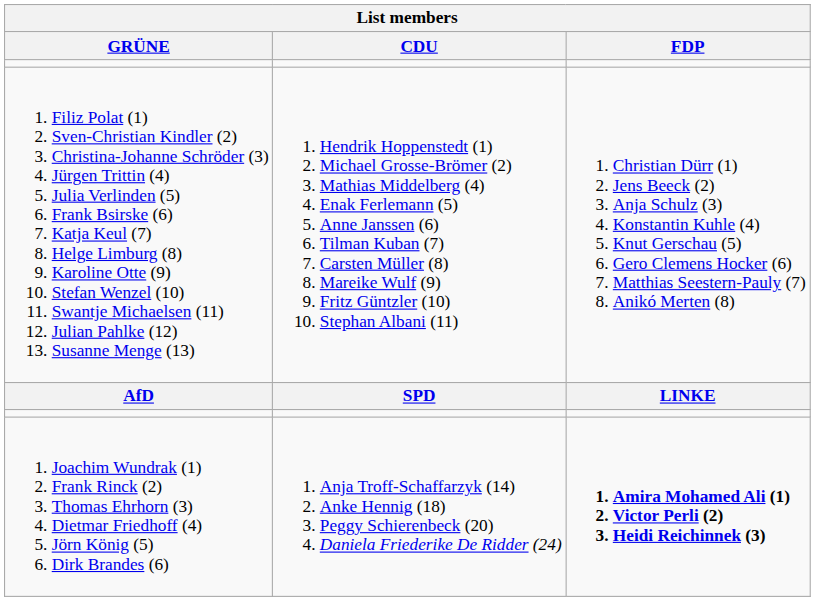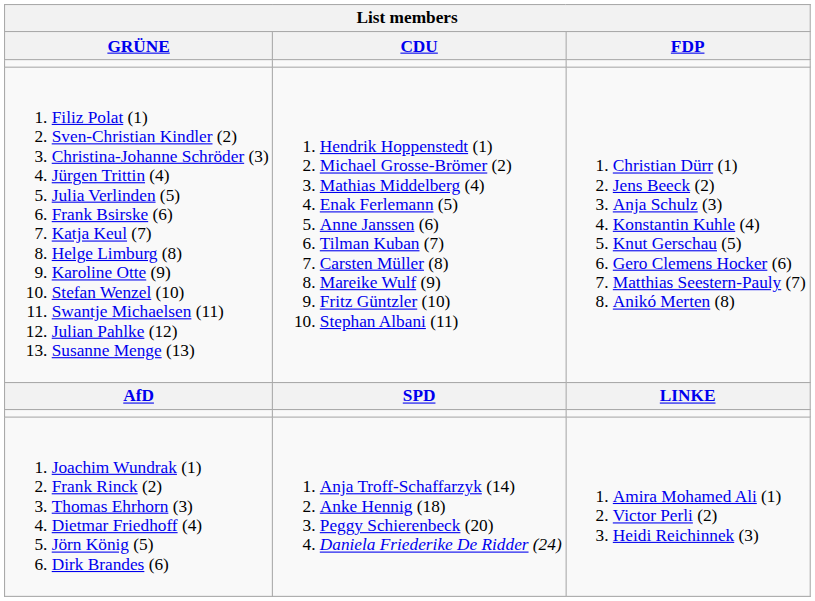(688, 516) bold -> (688, 516) normal
